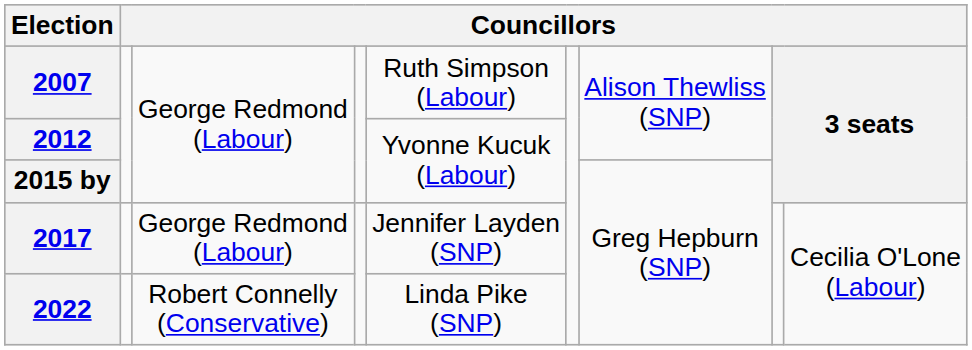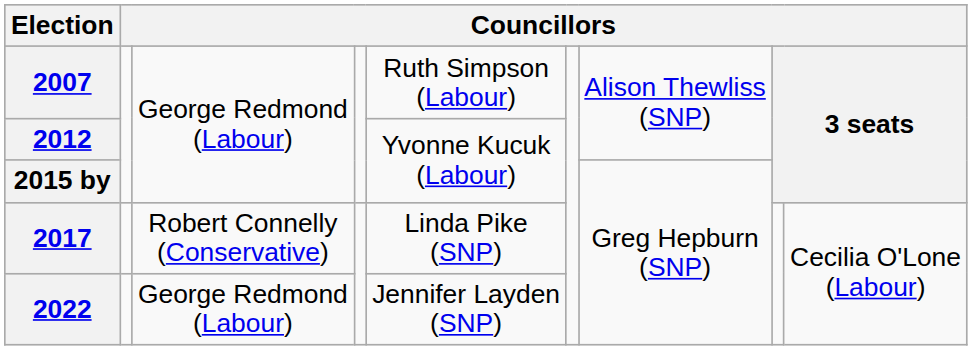(243, 237) George Redmond (Labour) -> (243, 237) Robert Connelly (Conservative)
(466, 237) Jennifer Layden (SNP) -> (466, 237) Linda Pike (SNP)
(243, 309) Robert Connelly (Conservative) -> (243, 309) George Redmond (Labour)
(466, 309) Linda Pike (SNP) -> (466, 309) Jennifer Layden (SNP)
